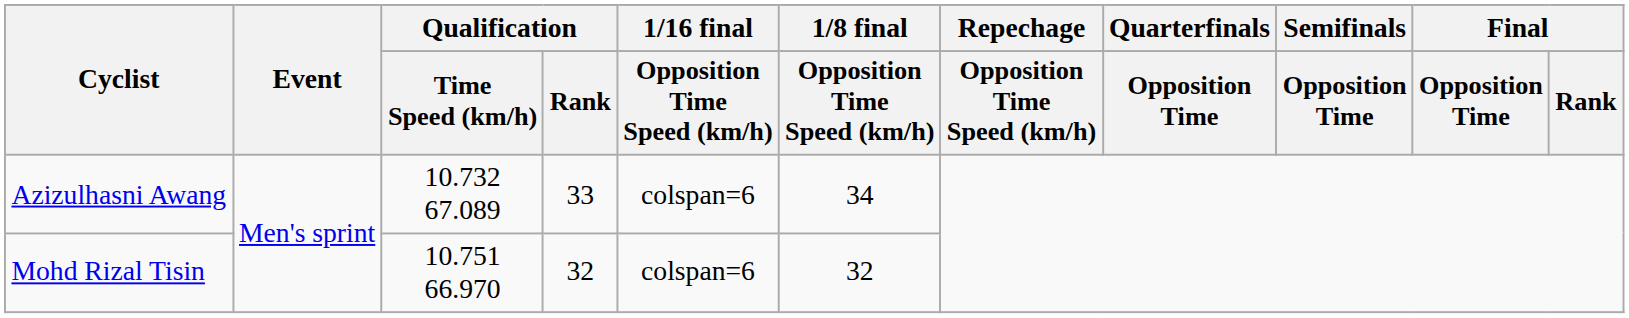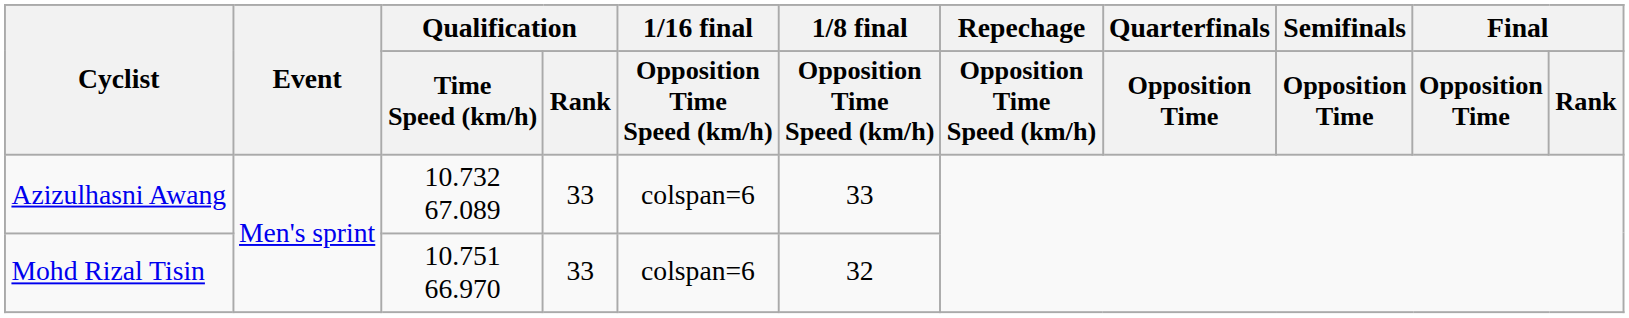(860, 194) 34 -> (860, 194) 33
(580, 272) 32 -> (580, 272) 33
